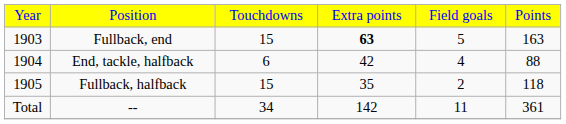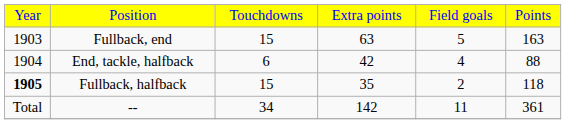(367, 38) bold -> (367, 38) normal
(28, 84) normal -> (28, 84) bold
